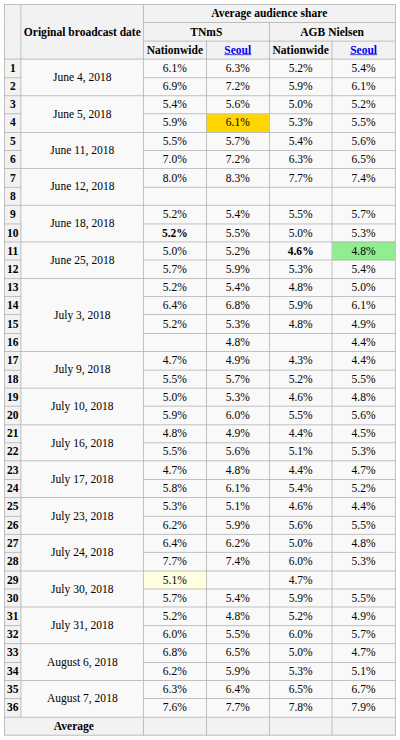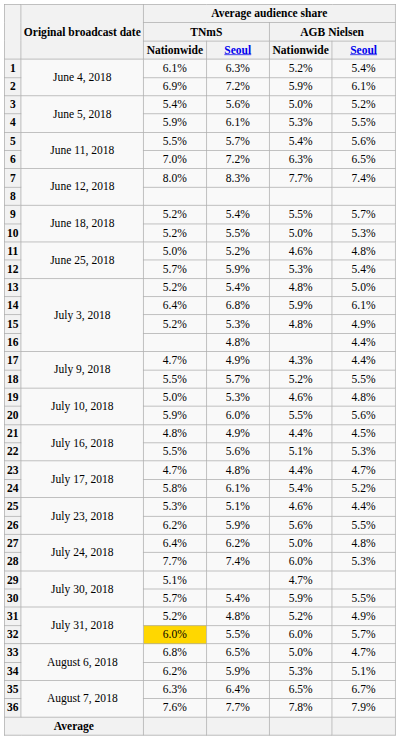(238, 123) gold background -> (238, 123) no background
(175, 232) bold -> (175, 232) normal
(301, 251) bold -> (301, 251) normal
(364, 251) lightgreen background -> (364, 251) no background
(175, 580) lightyellow background -> (175, 580) no background
(175, 634) no background -> (175, 634) gold background
